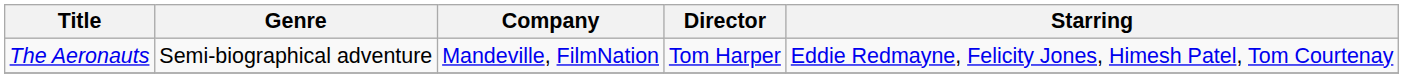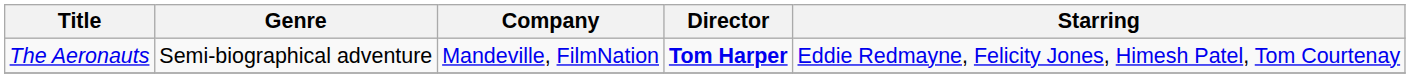(725, 55) normal -> (728, 55) bold
